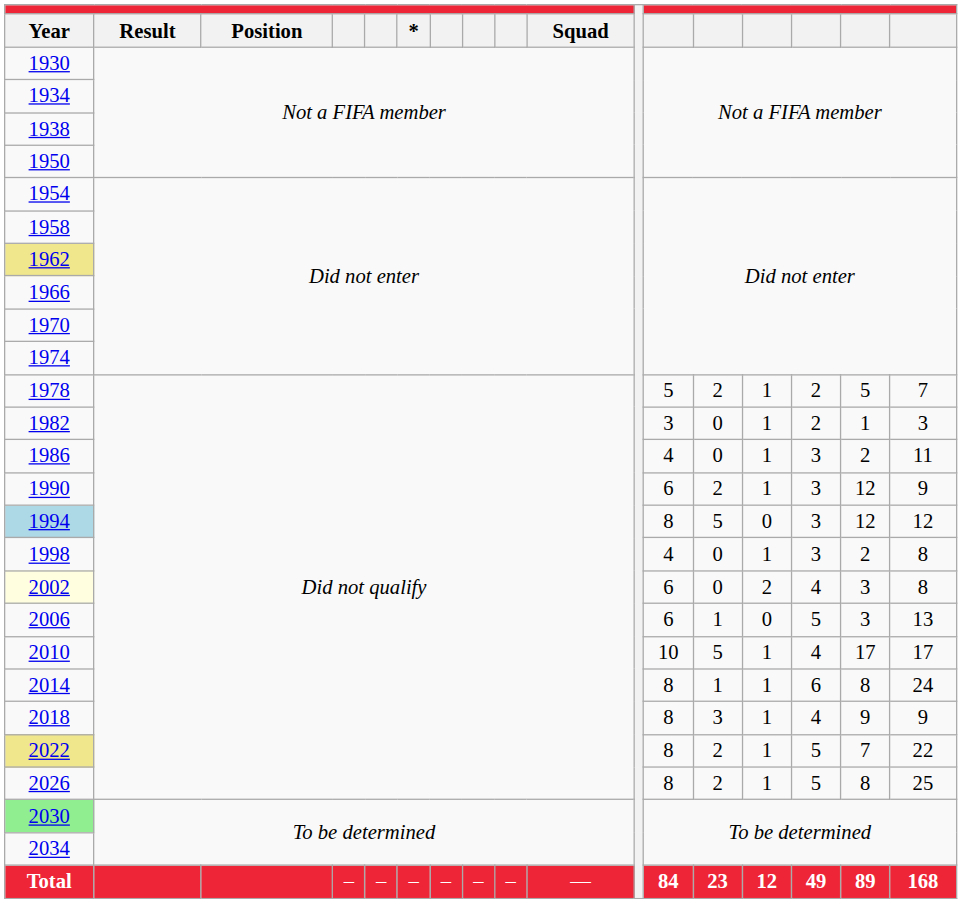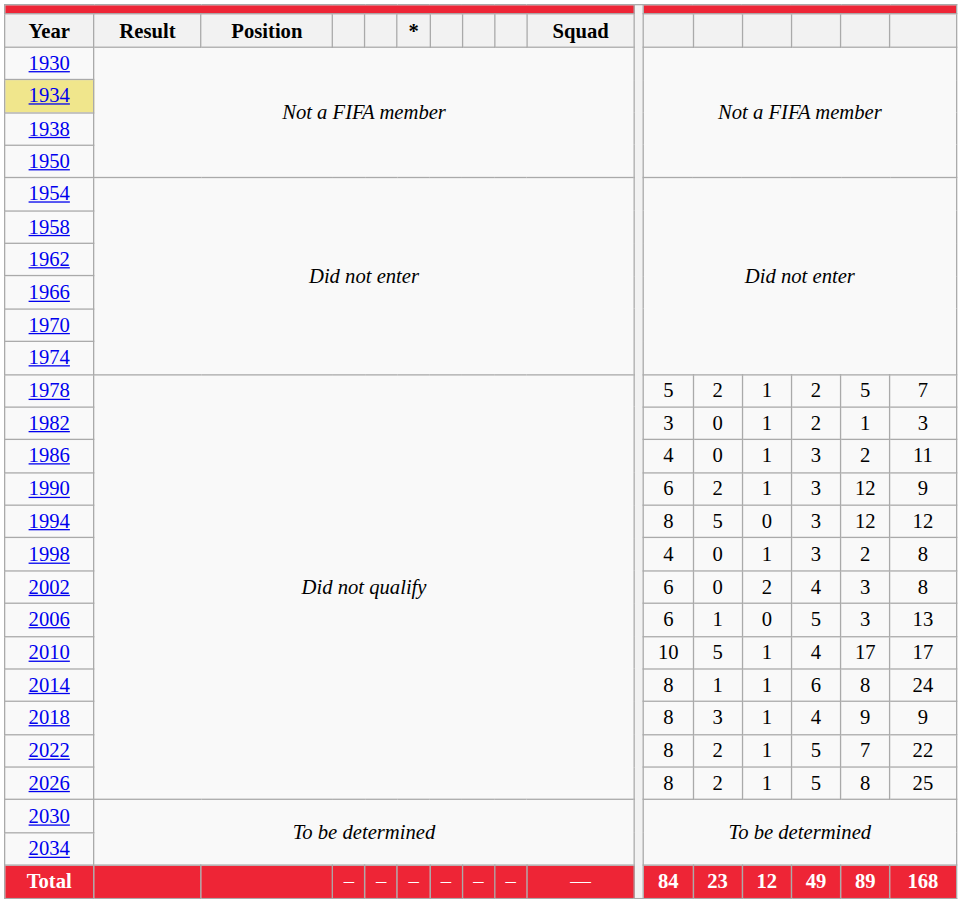(49, 95) no background -> (49, 95) khaki background
(49, 259) khaki background -> (49, 259) no background
(49, 521) lightblue background -> (49, 521) no background
(49, 586) lightyellow background -> (49, 586) no background
(49, 750) khaki background -> (49, 750) no background
(49, 815) lightgreen background -> (49, 815) no background
